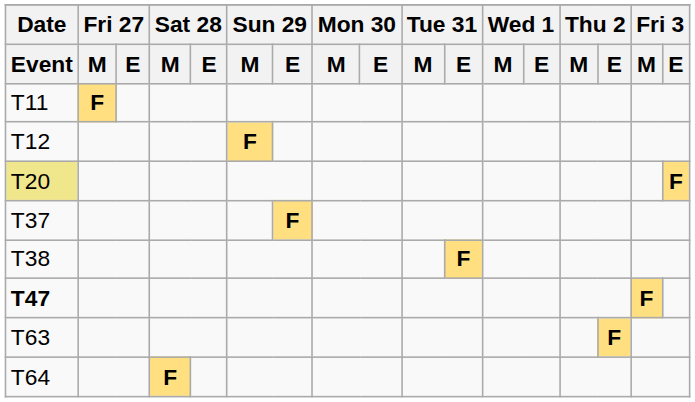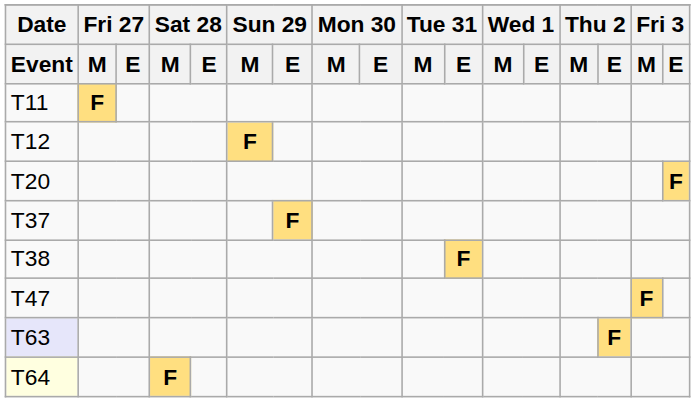(30, 181) khaki background -> (30, 181) no background
(30, 298) bold -> (30, 298) normal
(30, 337) no background -> (30, 337) lavender background
(30, 376) no background -> (30, 376) lightyellow background
